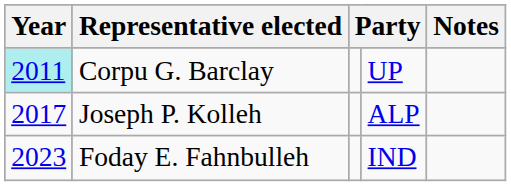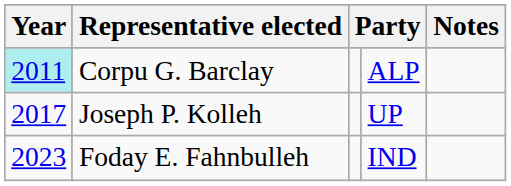(385, 69) UP -> (394, 69) ALP
(394, 113) ALP -> (385, 113) UP
